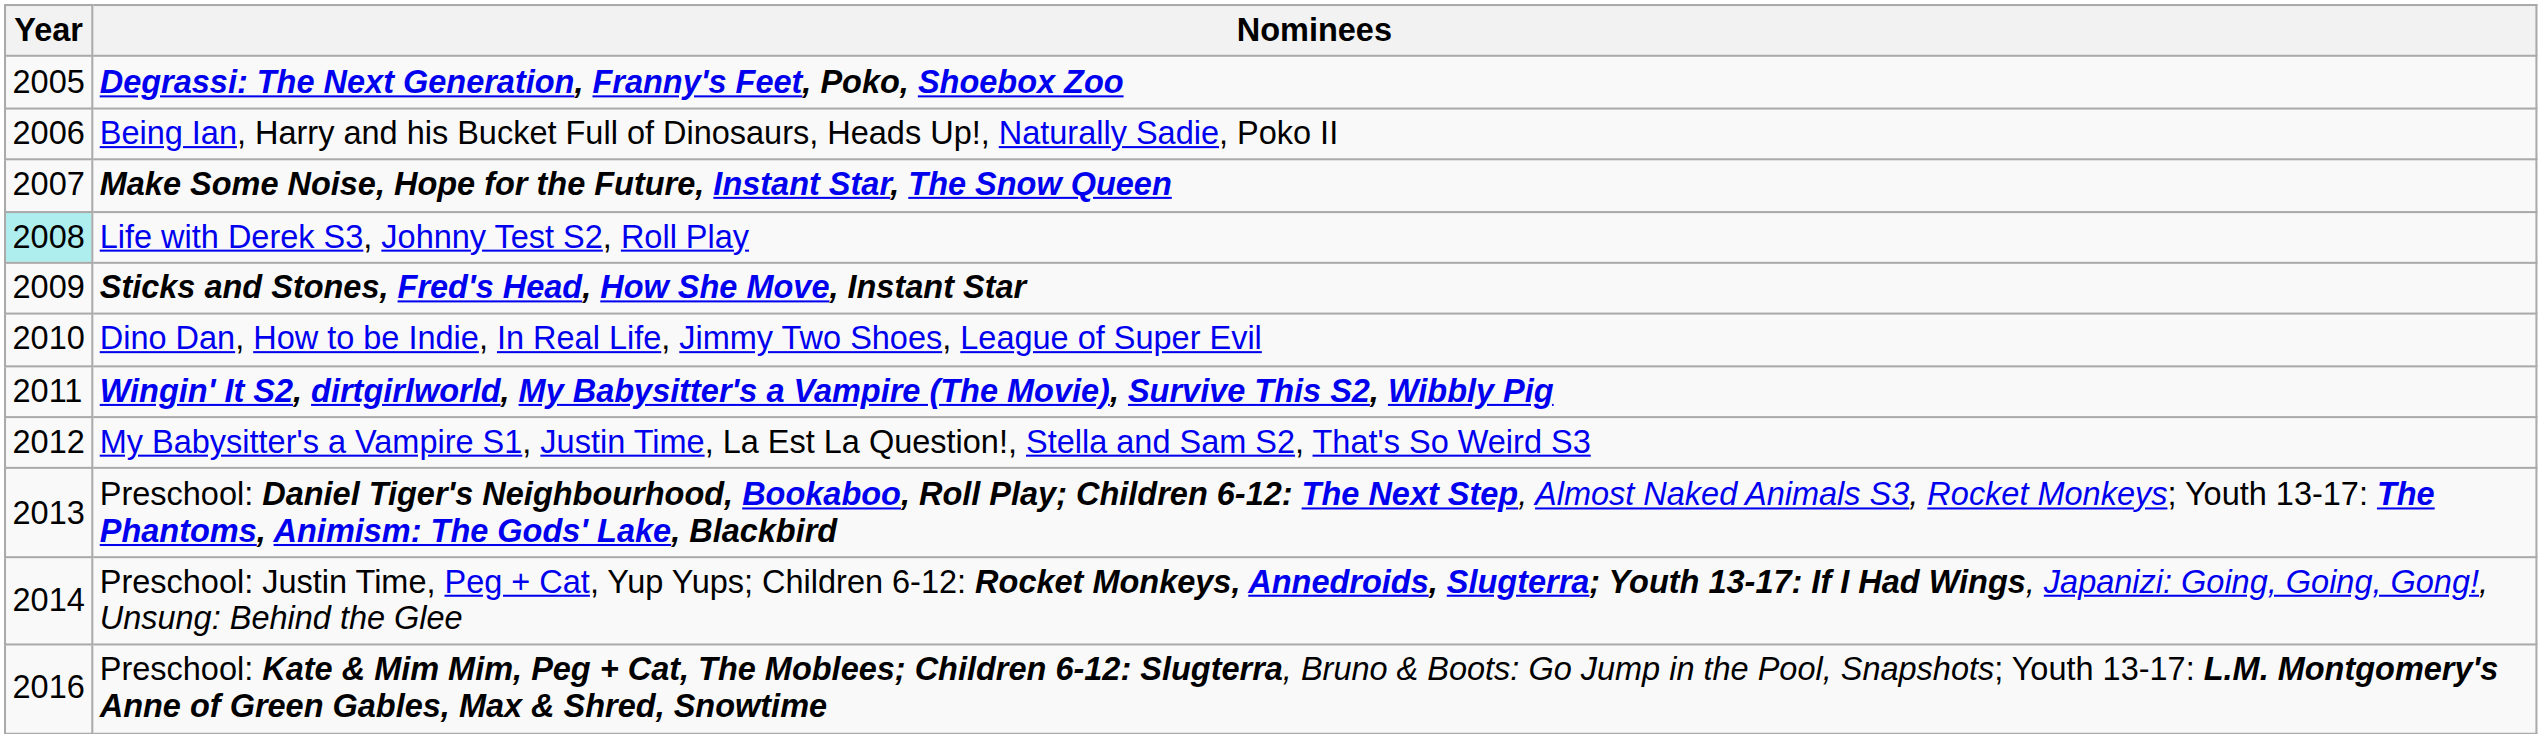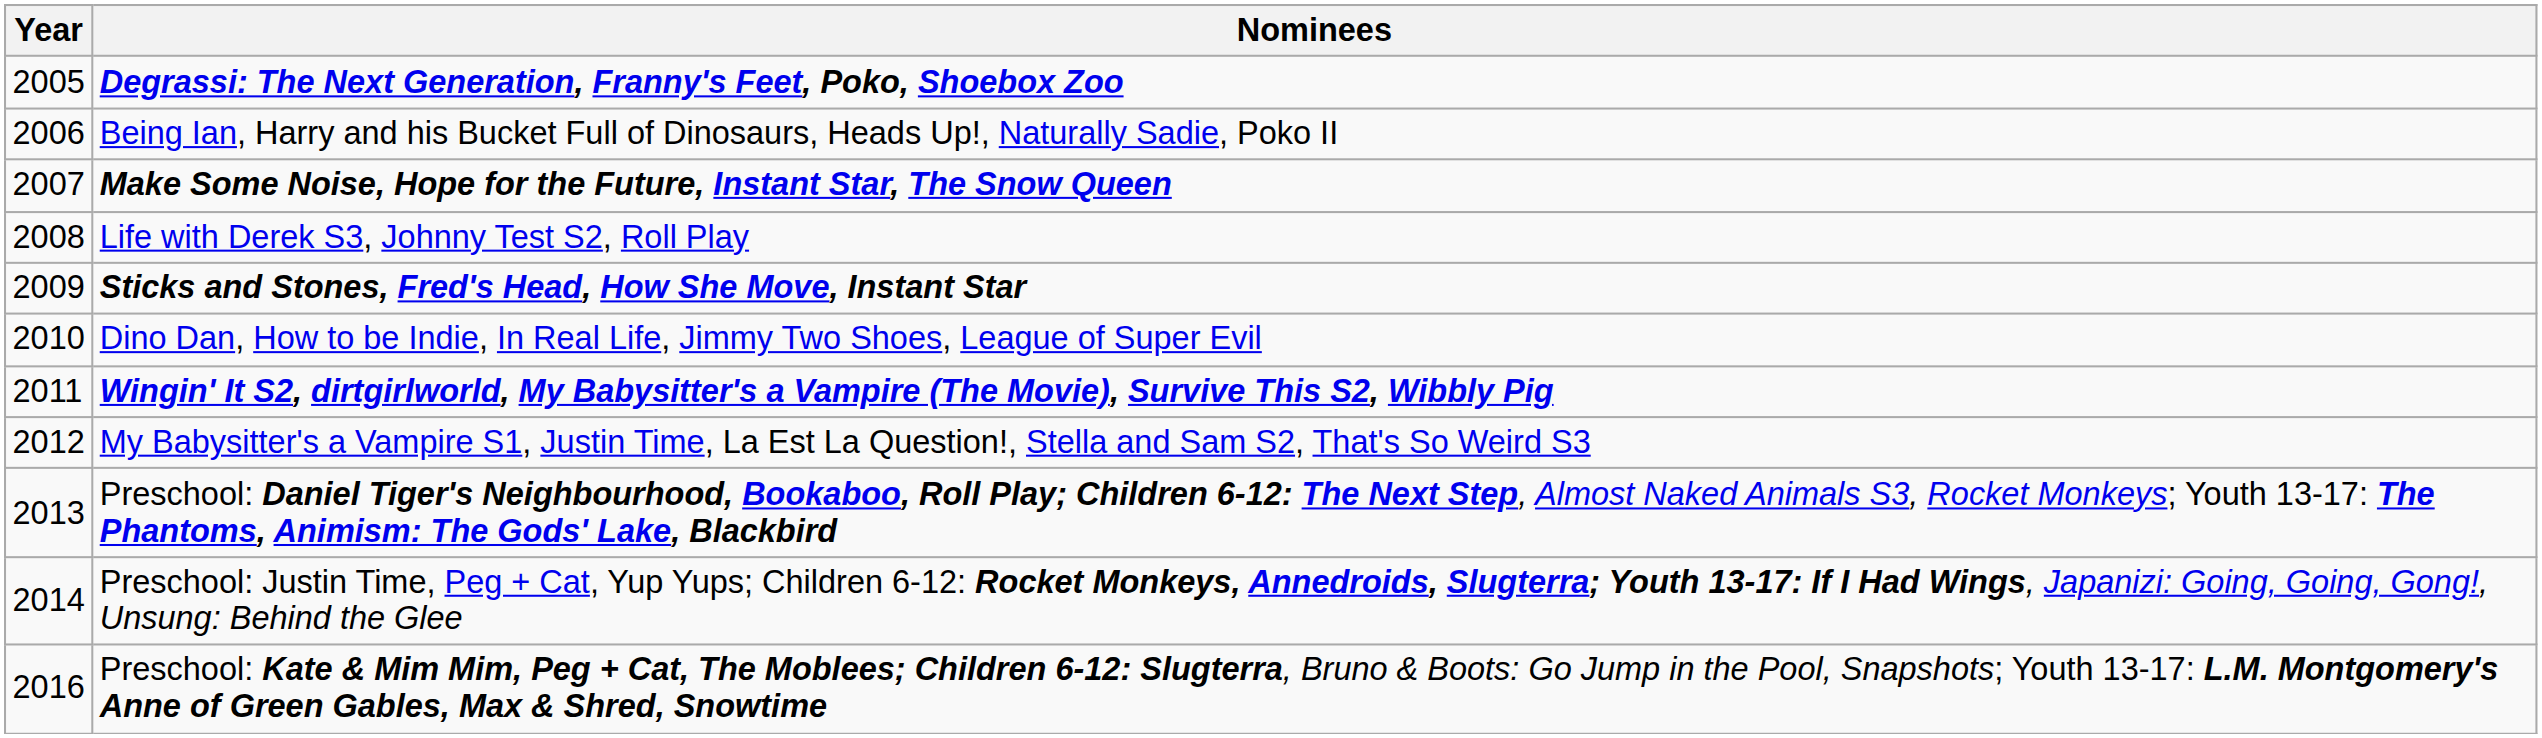(49, 236) paleturquoise background -> (49, 236) no background
